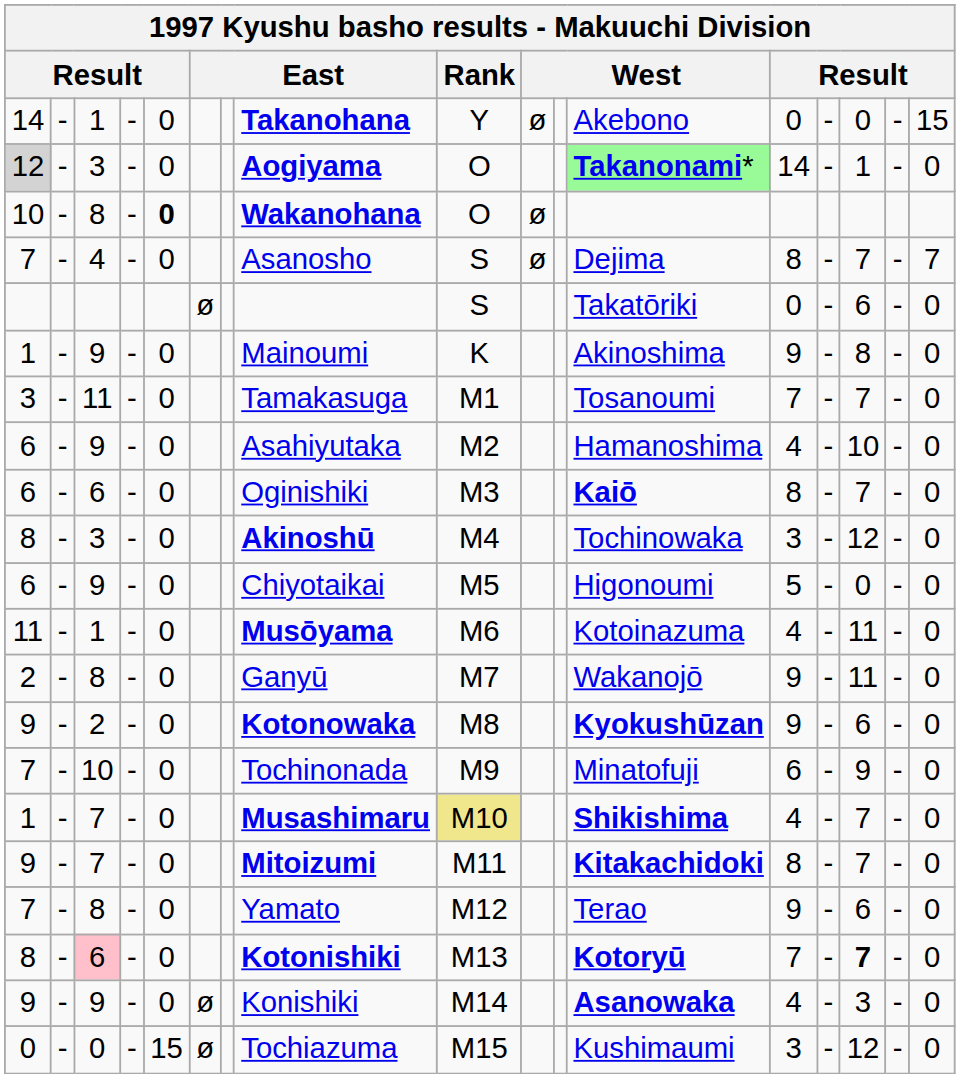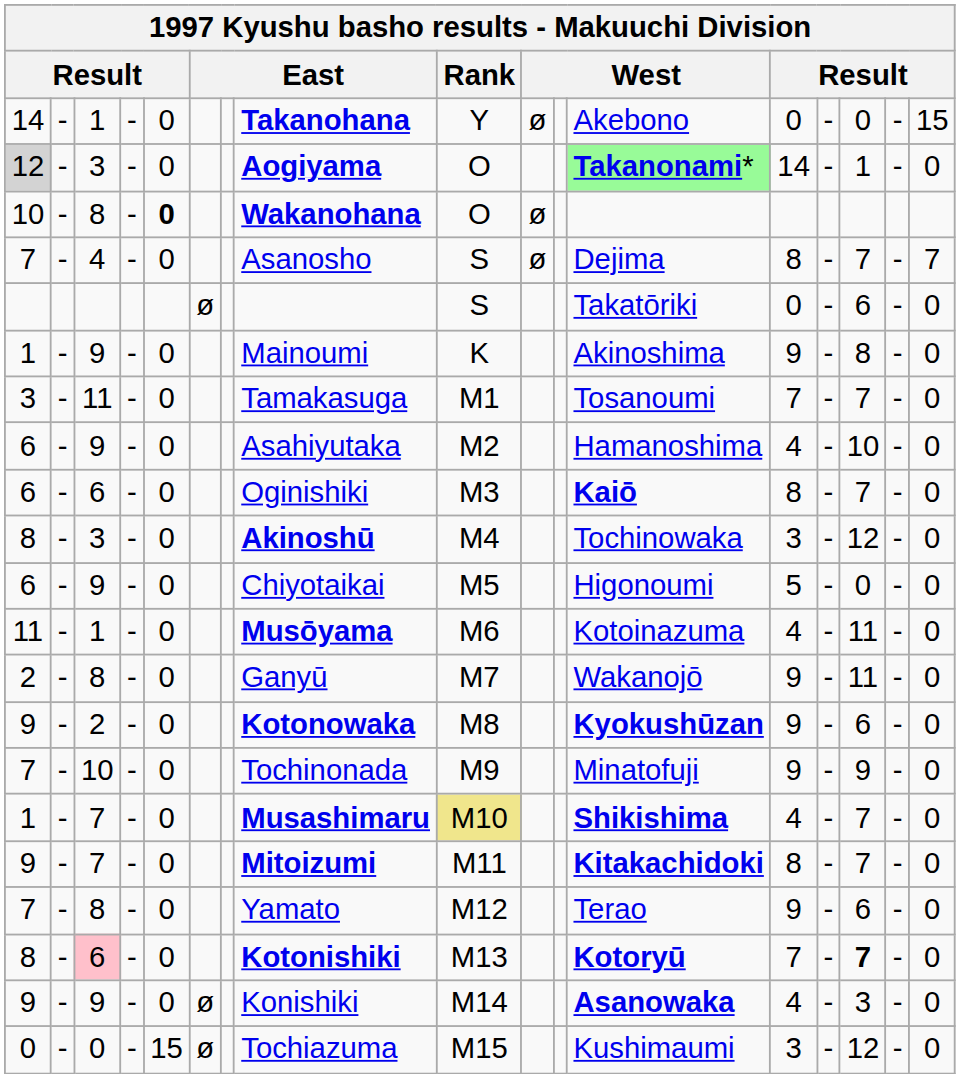(794, 770) 6 -> (794, 770) 9
